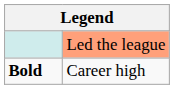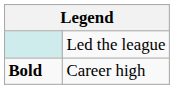(116, 44) lightsalmon background -> (116, 44) no background
